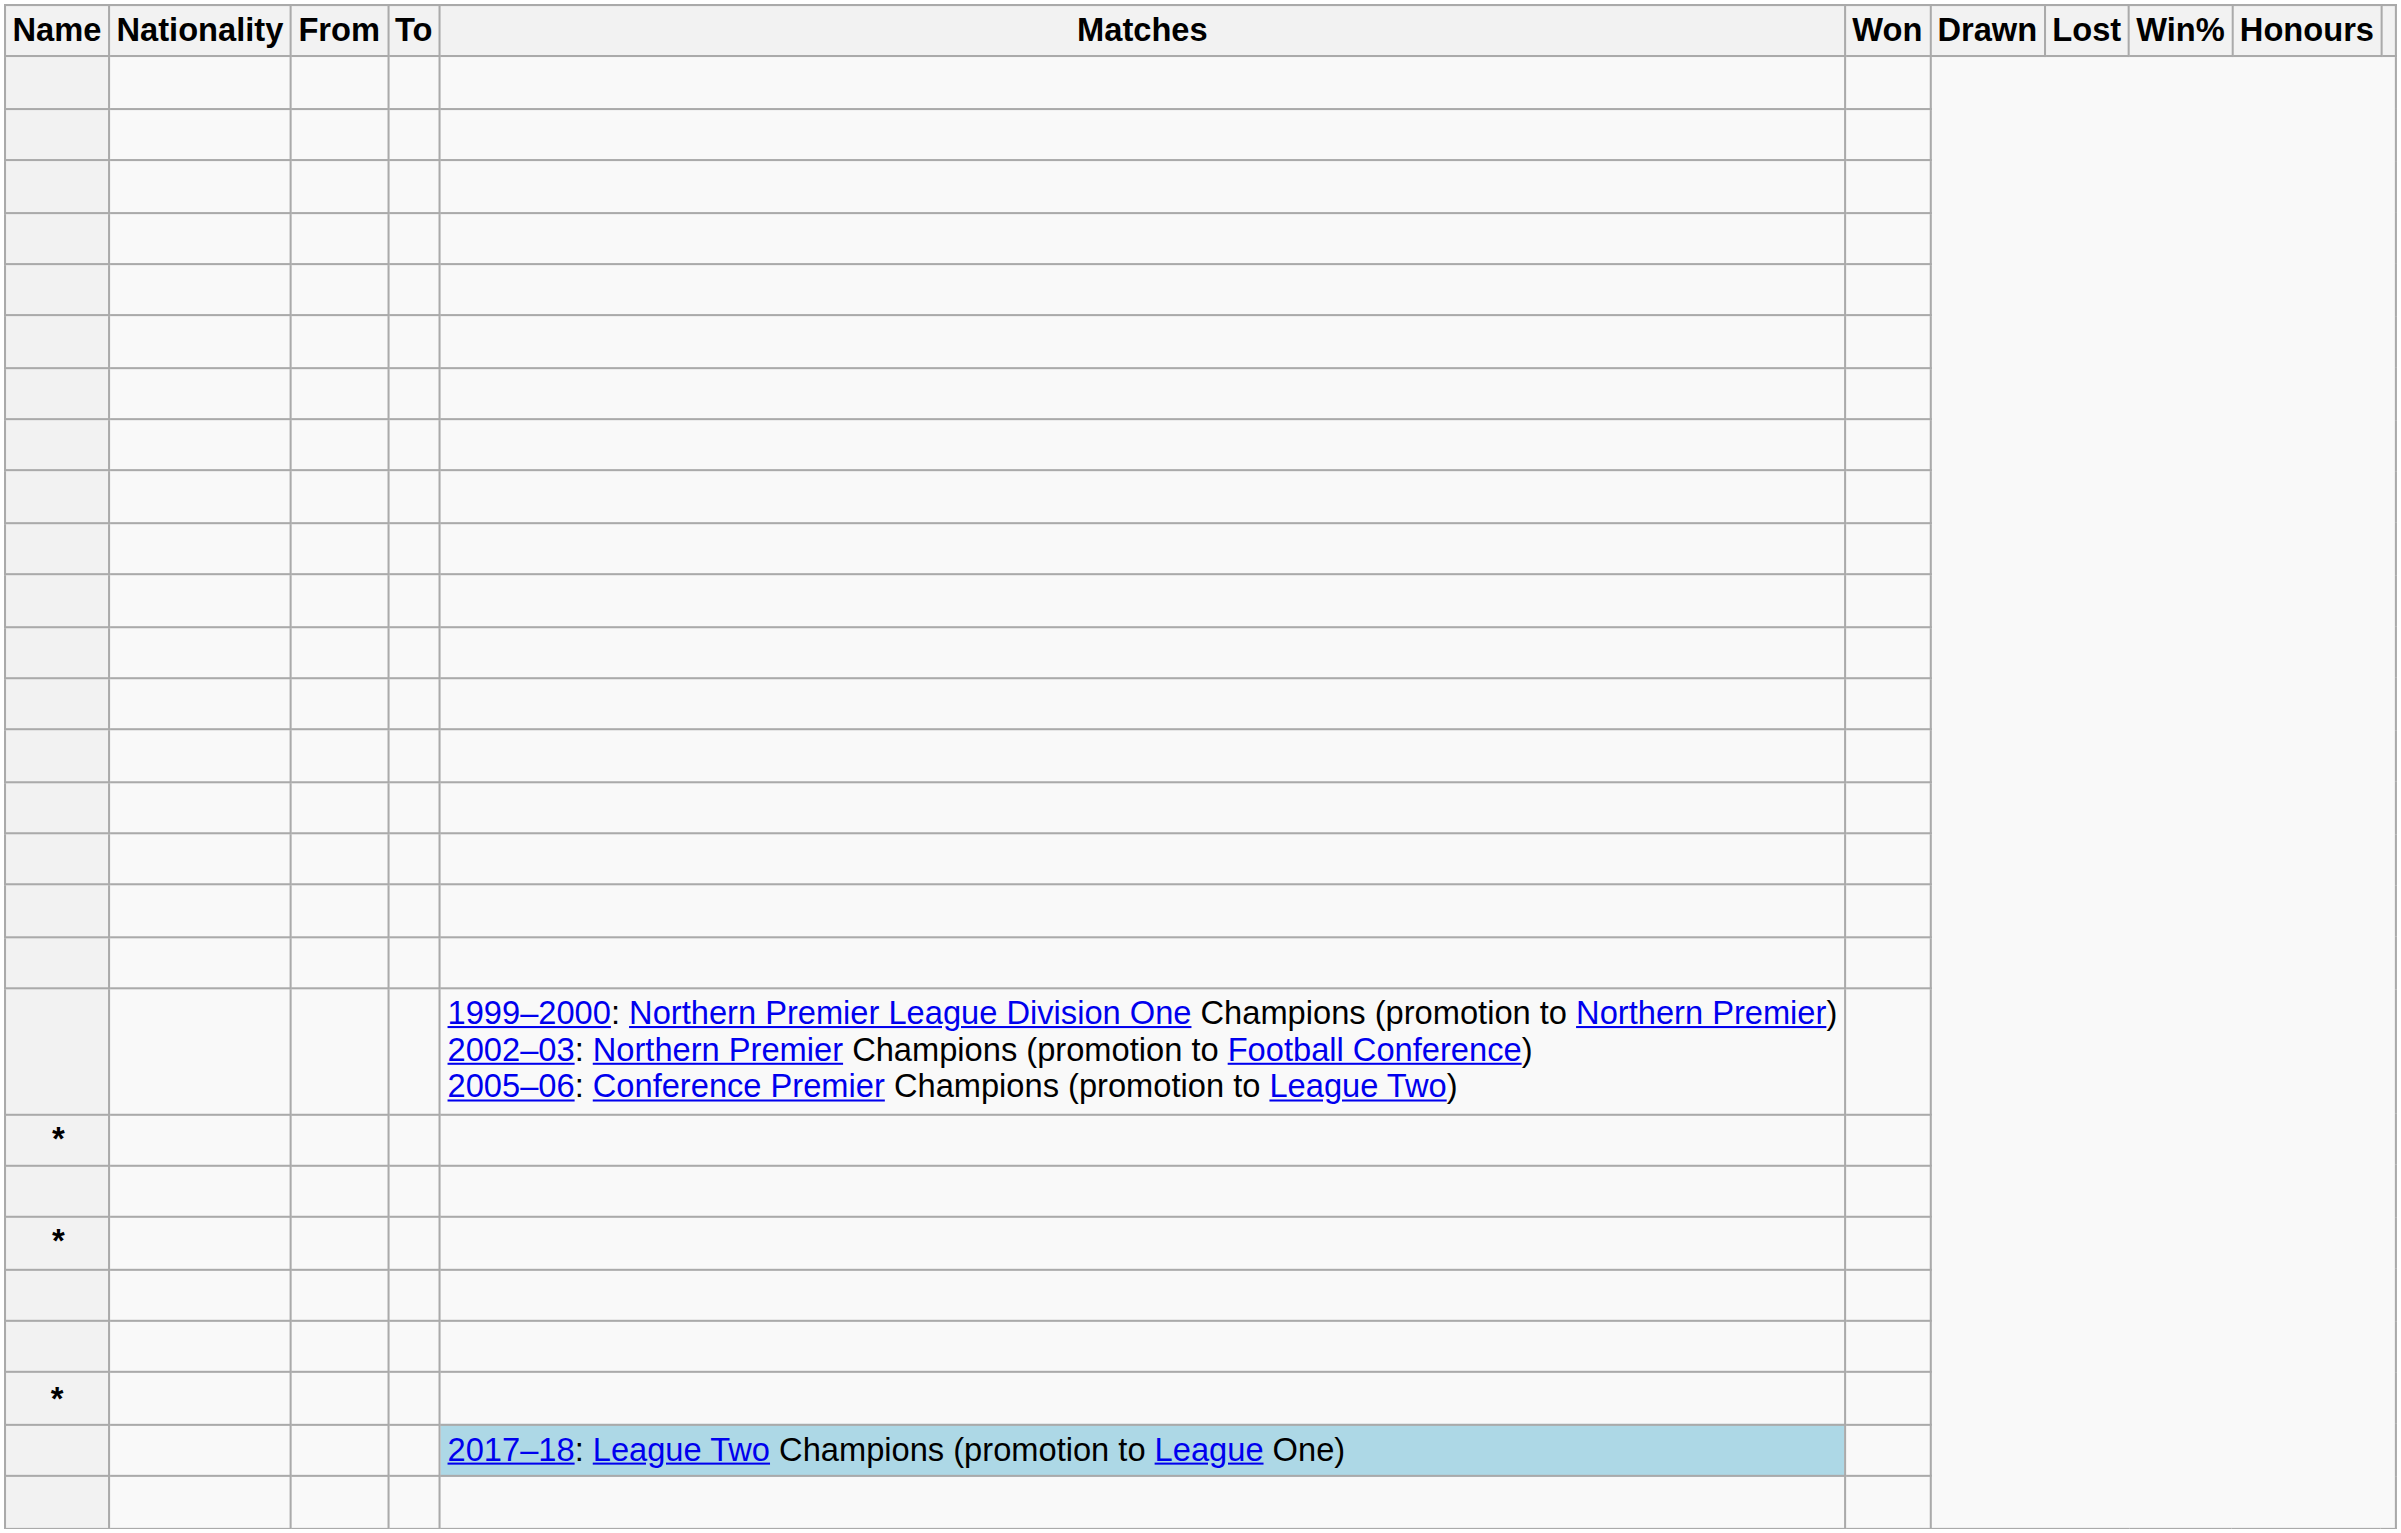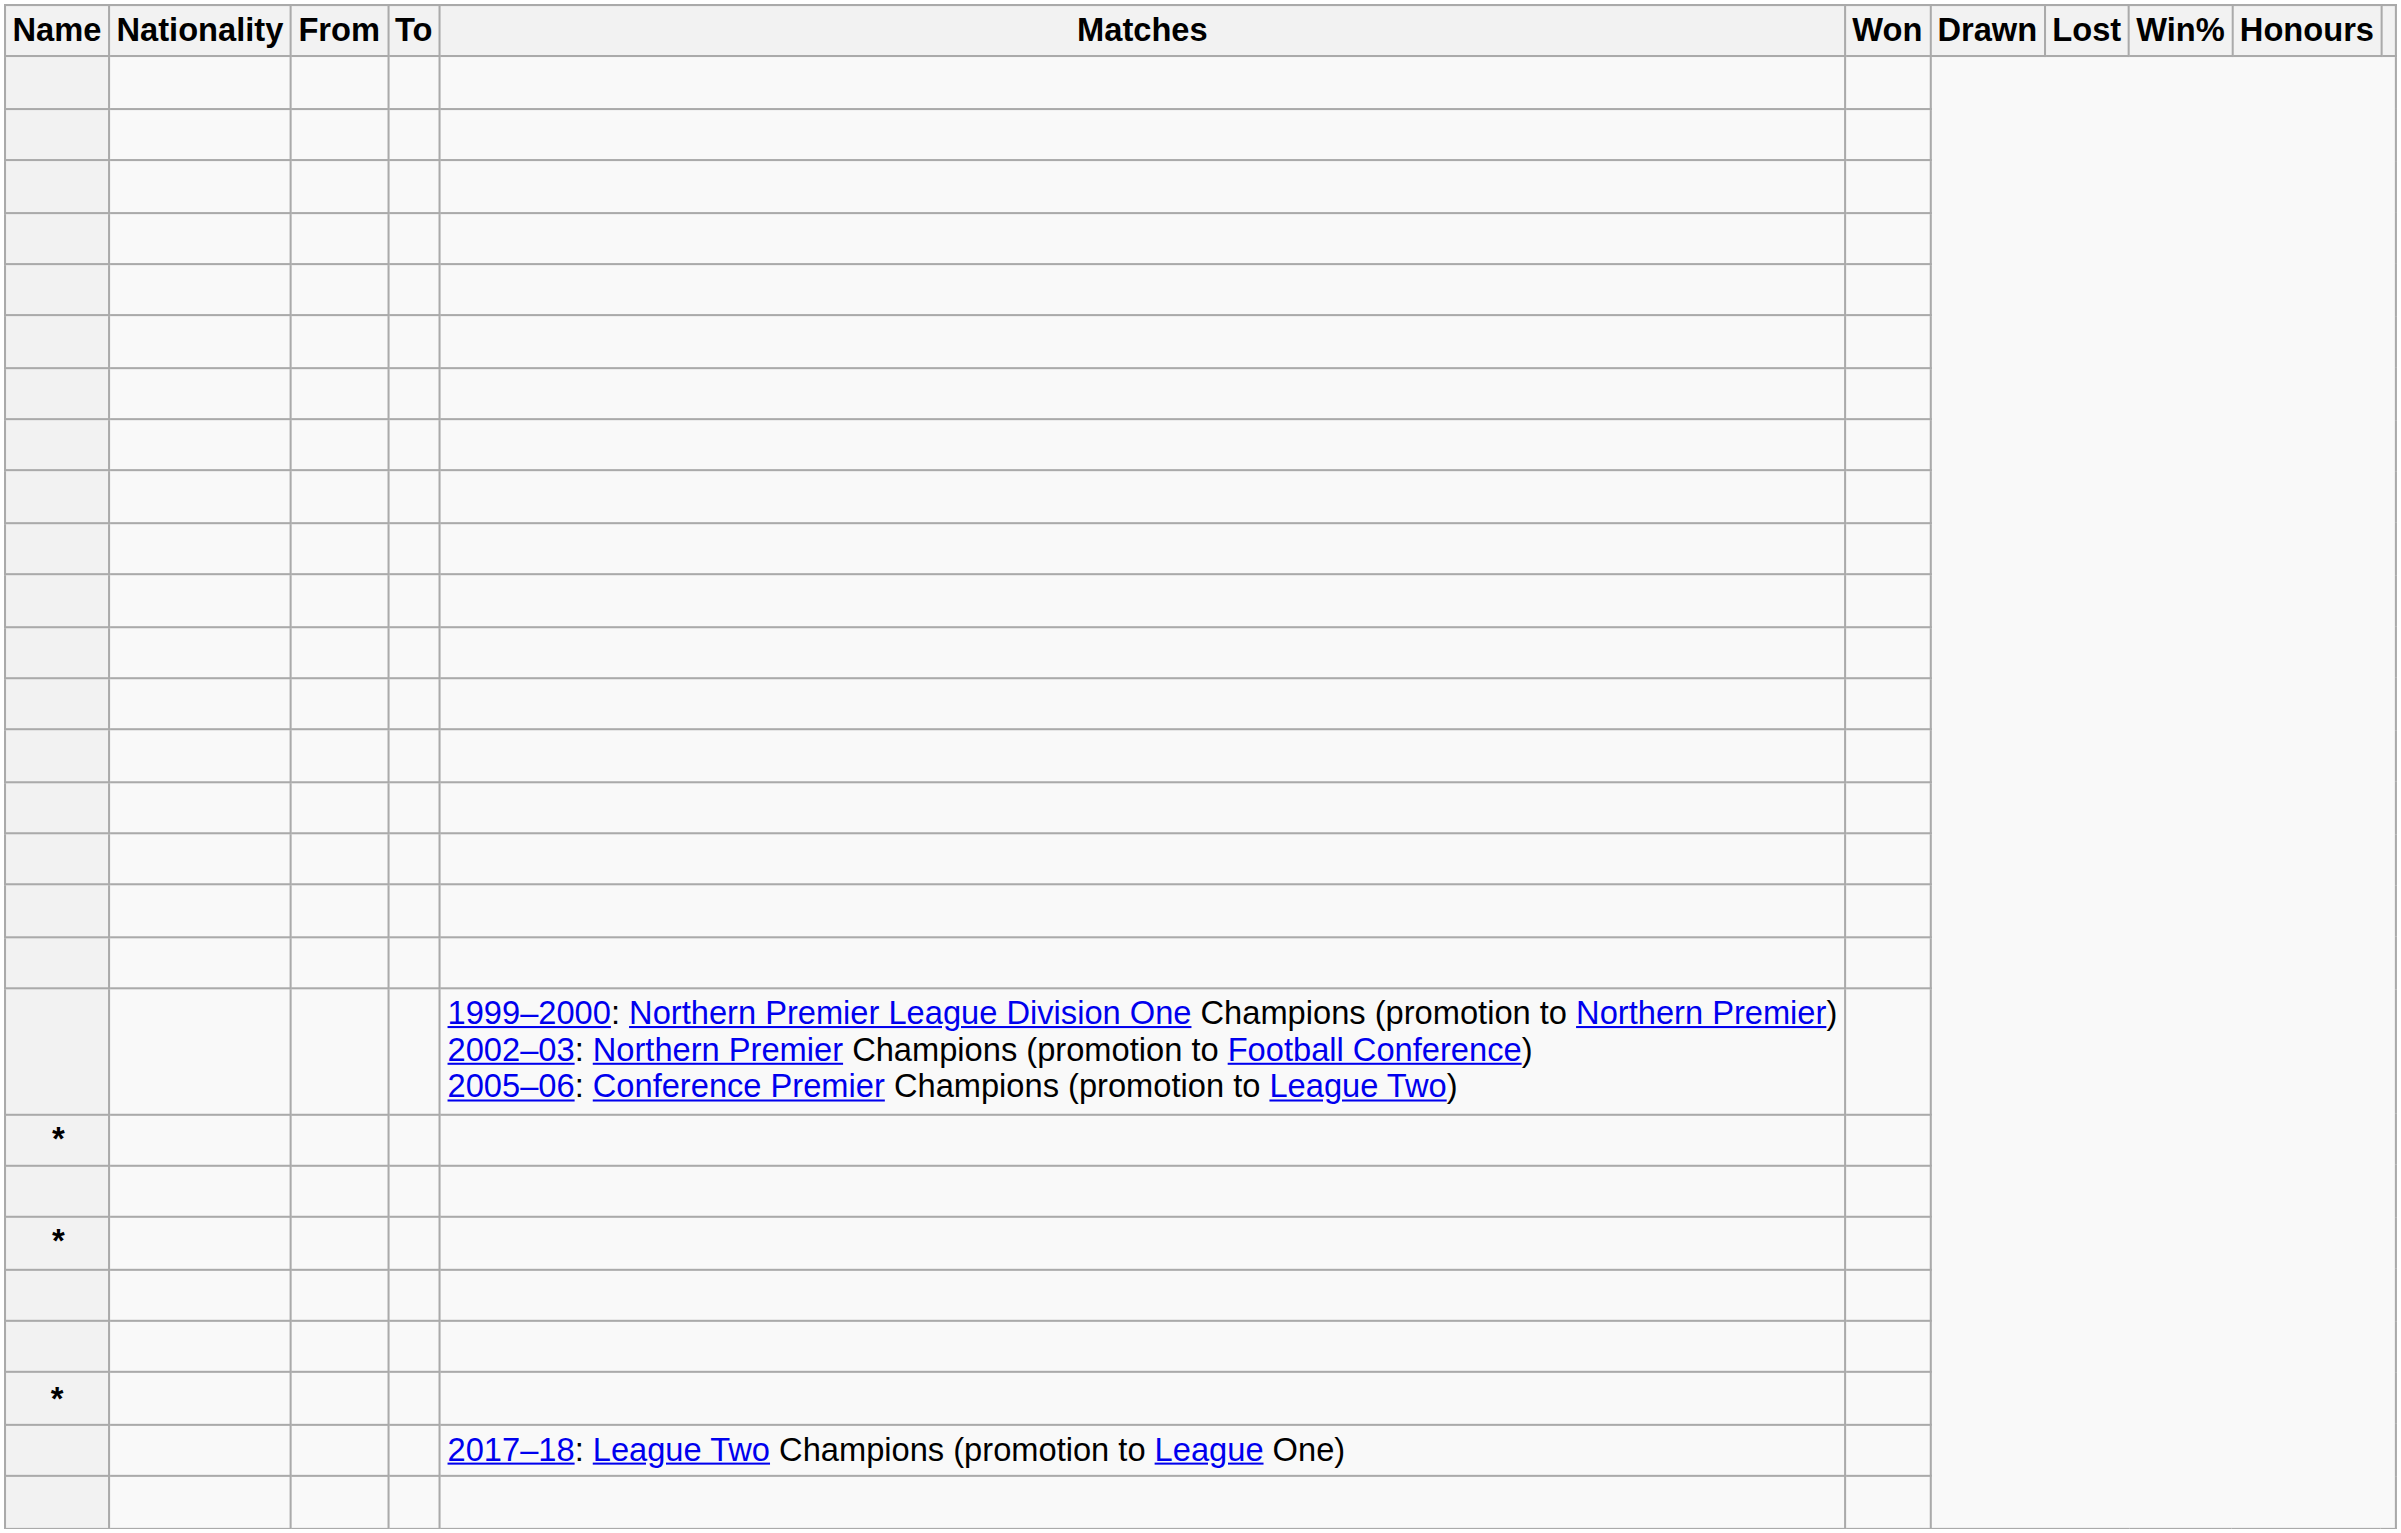(896, 1449) lightblue background -> (896, 1449) no background
